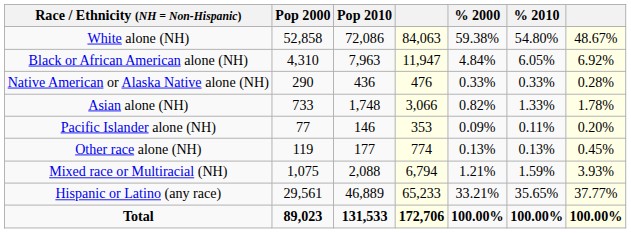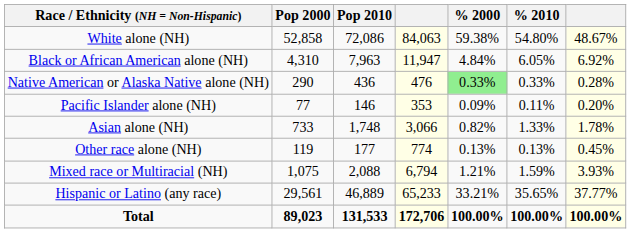(477, 82) no background -> (477, 82) lightgreen background
rows swapped: (138, 104) <-> (138, 127)
